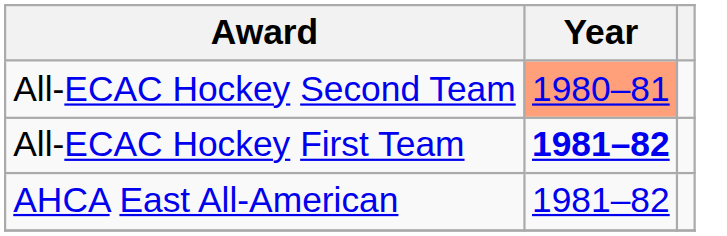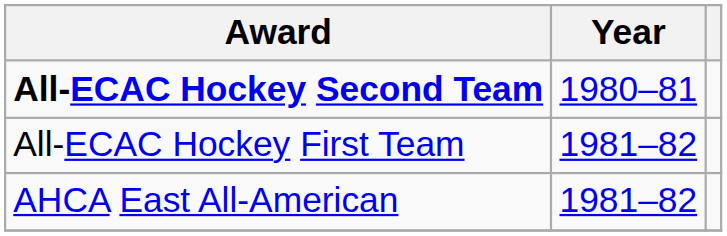(264, 88) normal -> (278, 88) bold
(601, 88) lightsalmon background -> (628, 88) no background
(601, 144) bold -> (628, 144) normal
